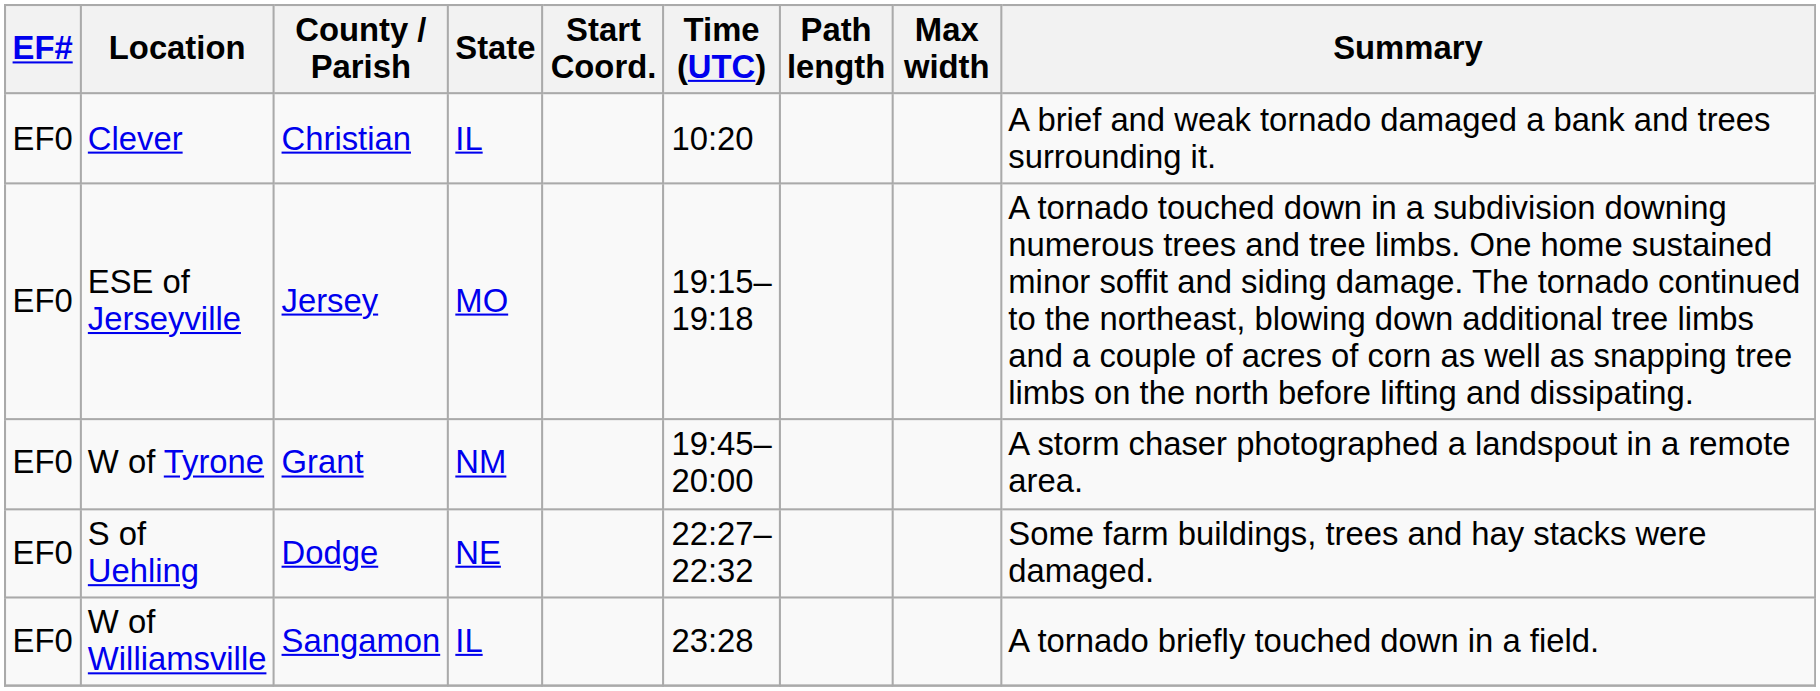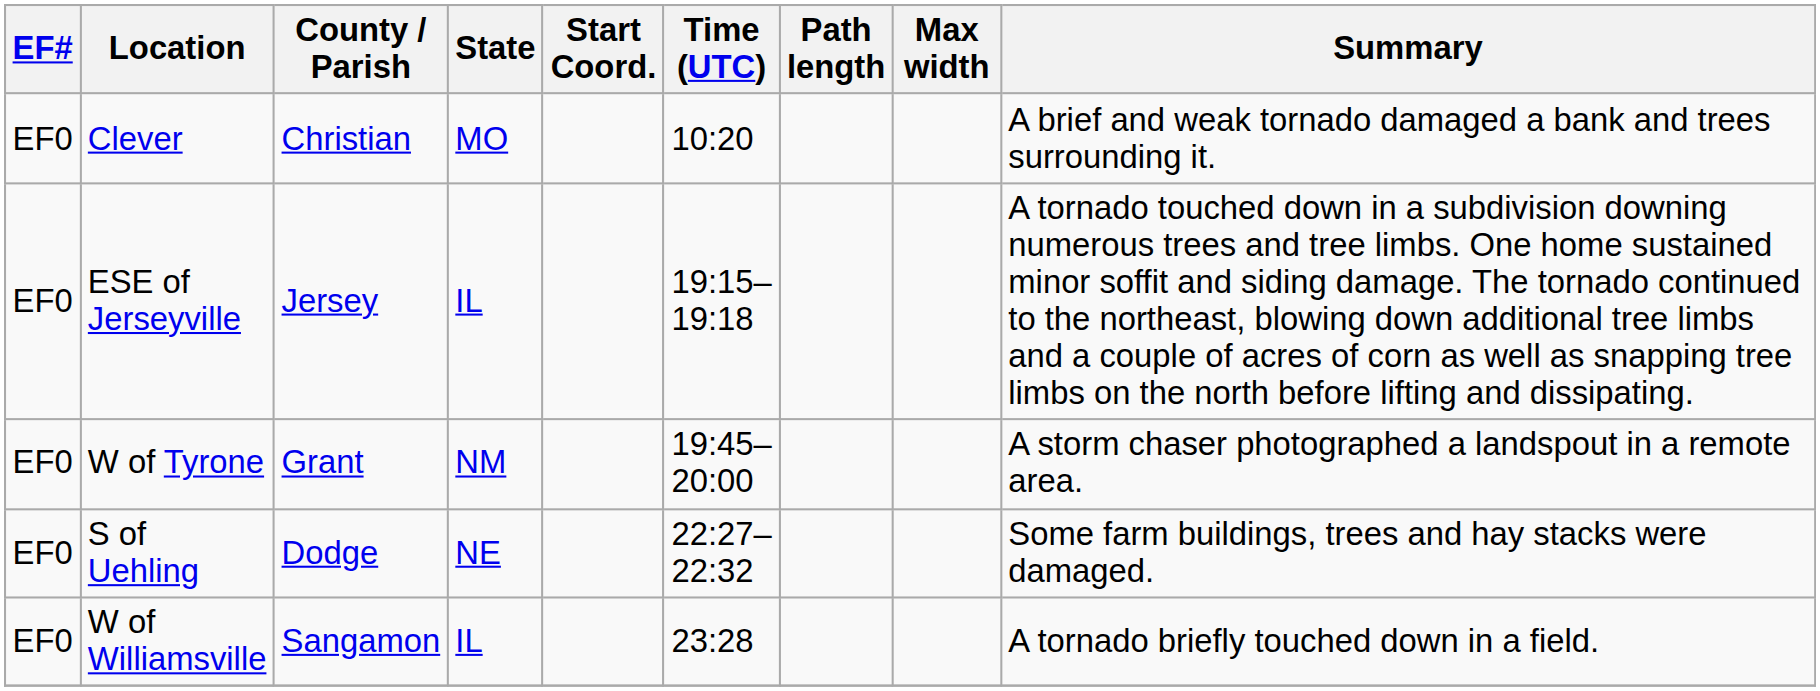(469, 137) IL -> (482, 137) MO
(482, 300) MO -> (469, 300) IL
